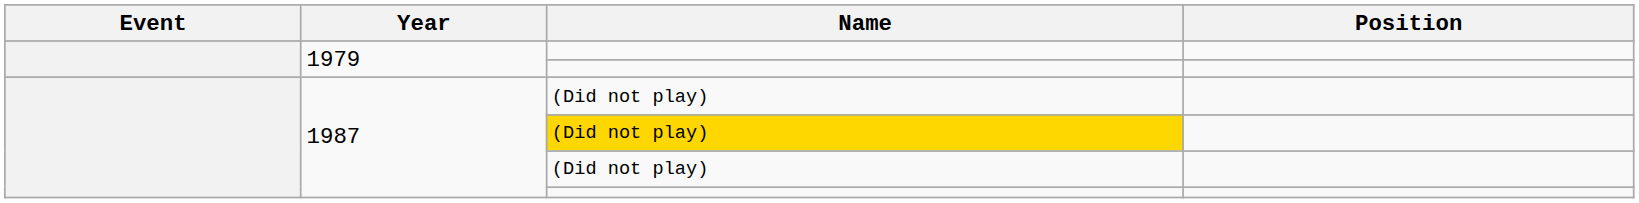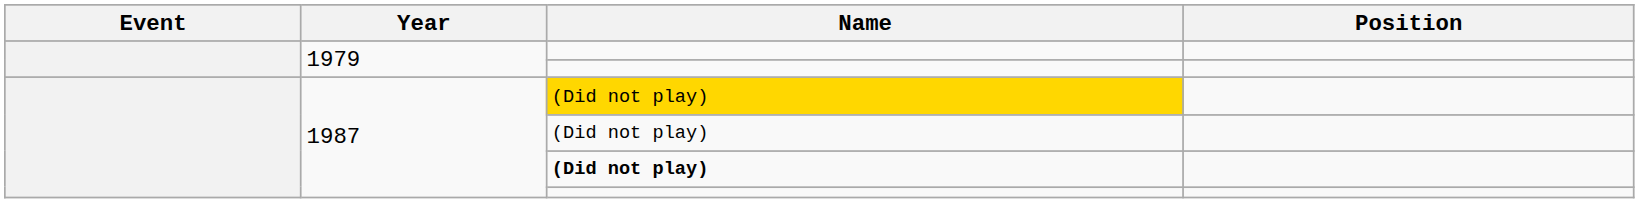(630, 97) no background -> (630, 97) gold background
(630, 133) gold background -> (630, 133) no background
(630, 170) normal -> (630, 169) bold
